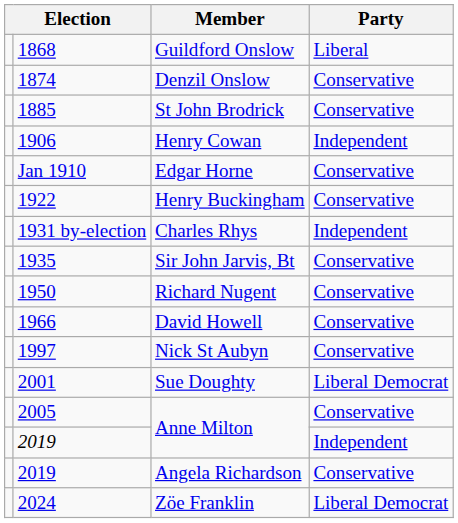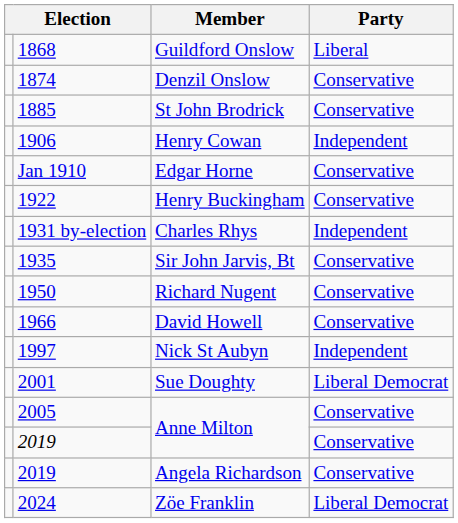(364, 351) Conservative -> (360, 351) Independent
(360, 442) Independent -> (364, 442) Conservative
